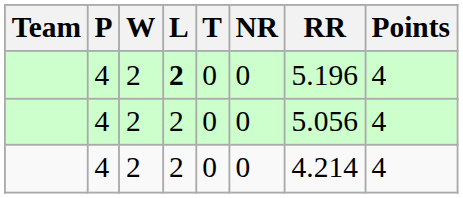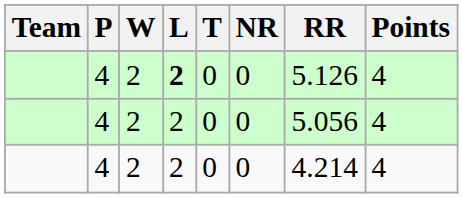(325, 74) 5.196 -> (325, 74) 5.126
